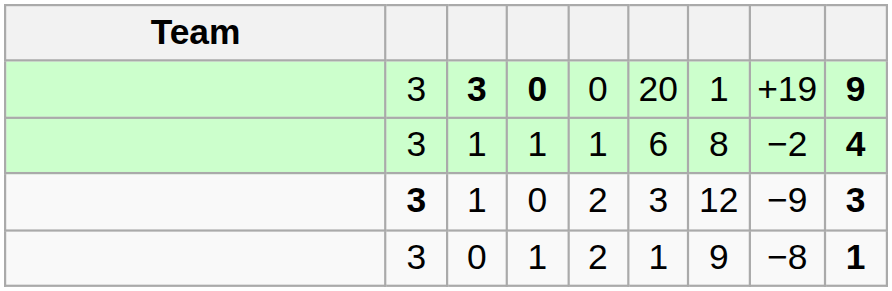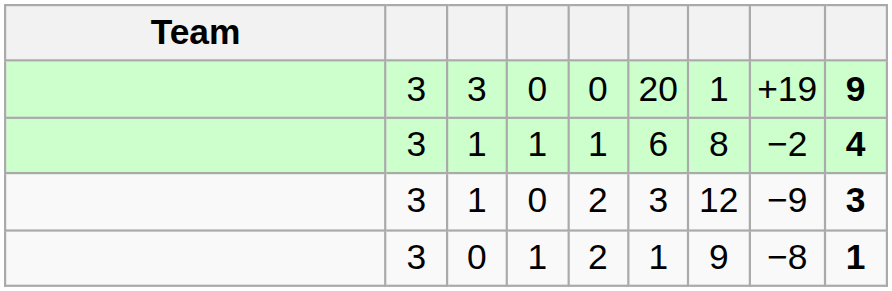(477, 88) bold -> (477, 88) normal
(537, 88) bold -> (537, 88) normal
(416, 200) bold -> (416, 200) normal
